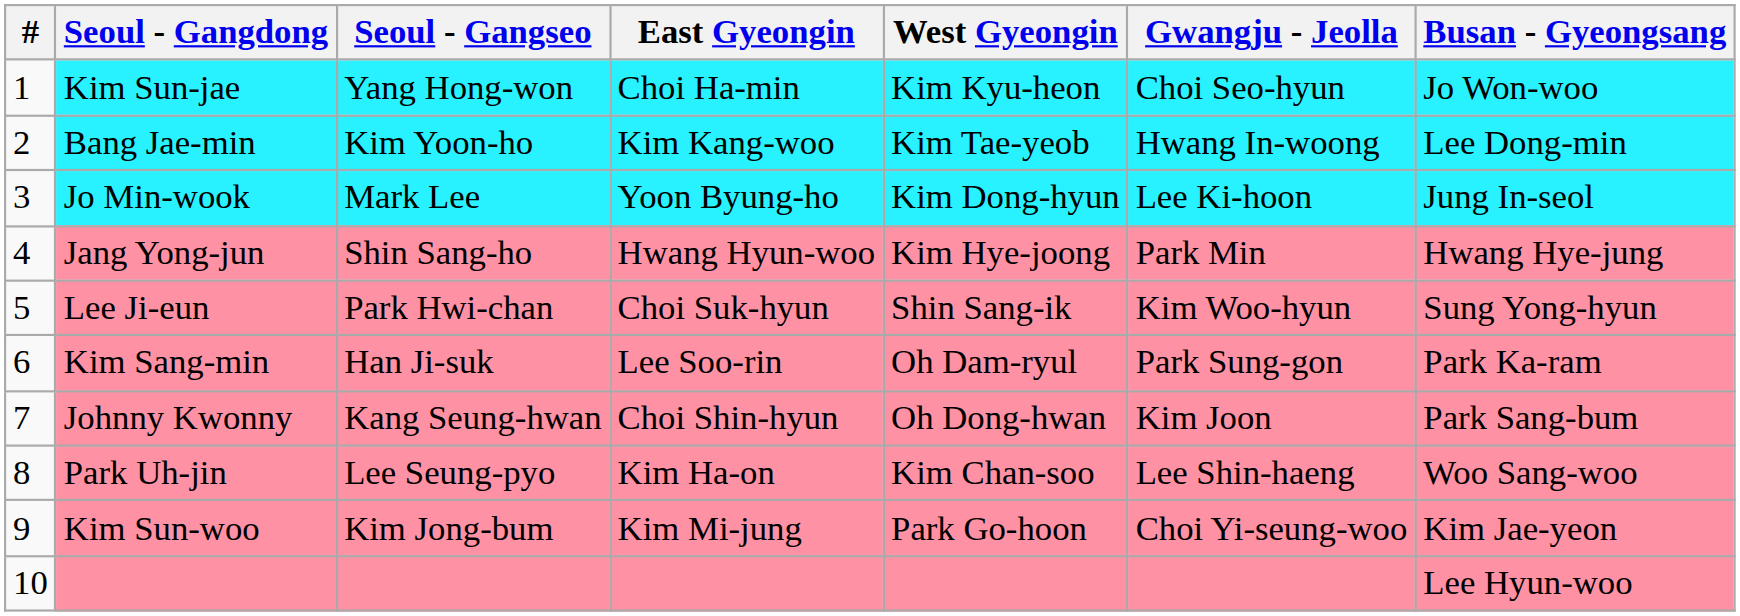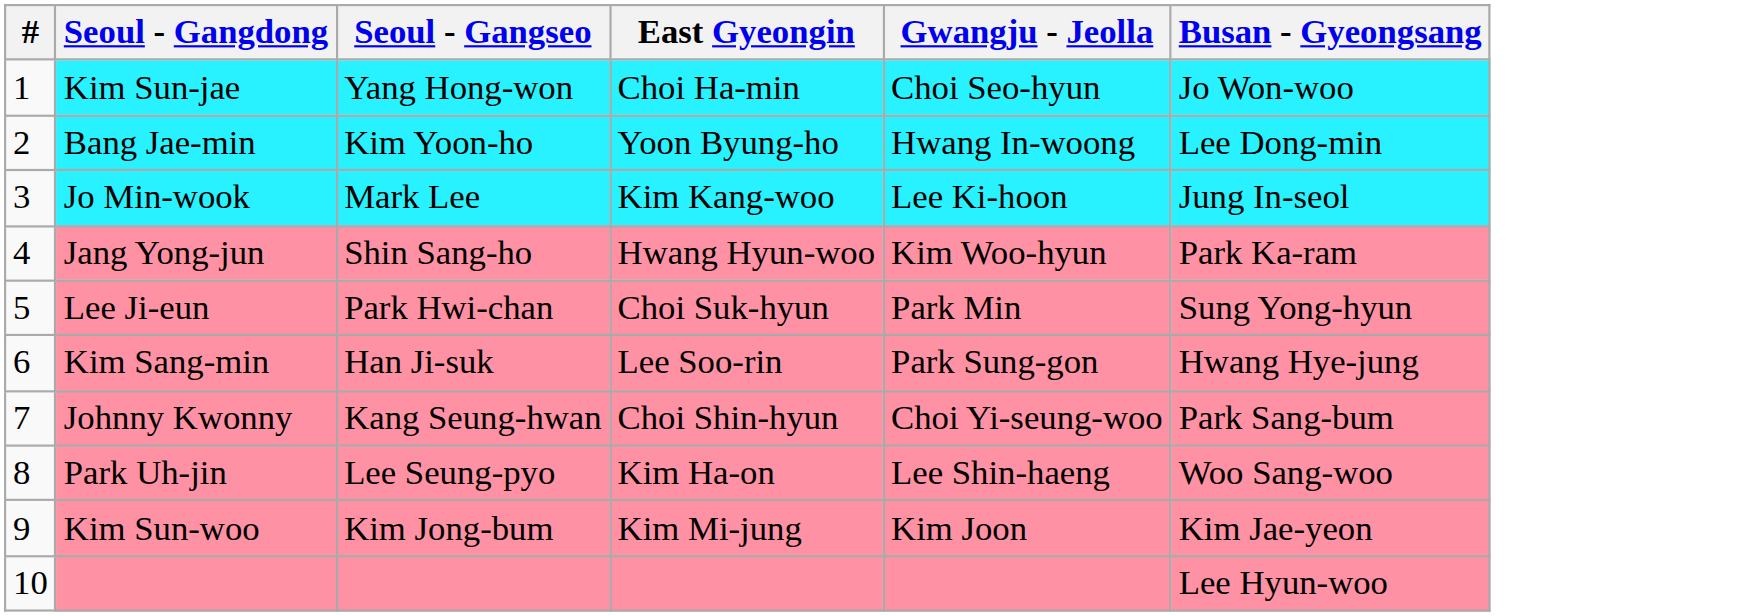- column: (1005, 32)
(726, 142) Kim Kang-woo -> (728, 142) Yoon Byung-ho
(728, 197) Yoon Byung-ho -> (726, 197) Kim Kang-woo
(1201, 252) Park Min -> (999, 252) Kim Woo-hyun
(1543, 252) Hwang Hye-jung -> (1268, 252) Park Ka-ram
(1243, 307) Kim Woo-hyun -> (956, 307) Park Min
(1512, 362) Park Ka-ram -> (1299, 362) Hwang Hye-jung
(1204, 417) Kim Joon -> (1027, 417) Choi Yi-seung-woo
(1271, 527) Choi Yi-seung-woo -> (959, 527) Kim Joon
